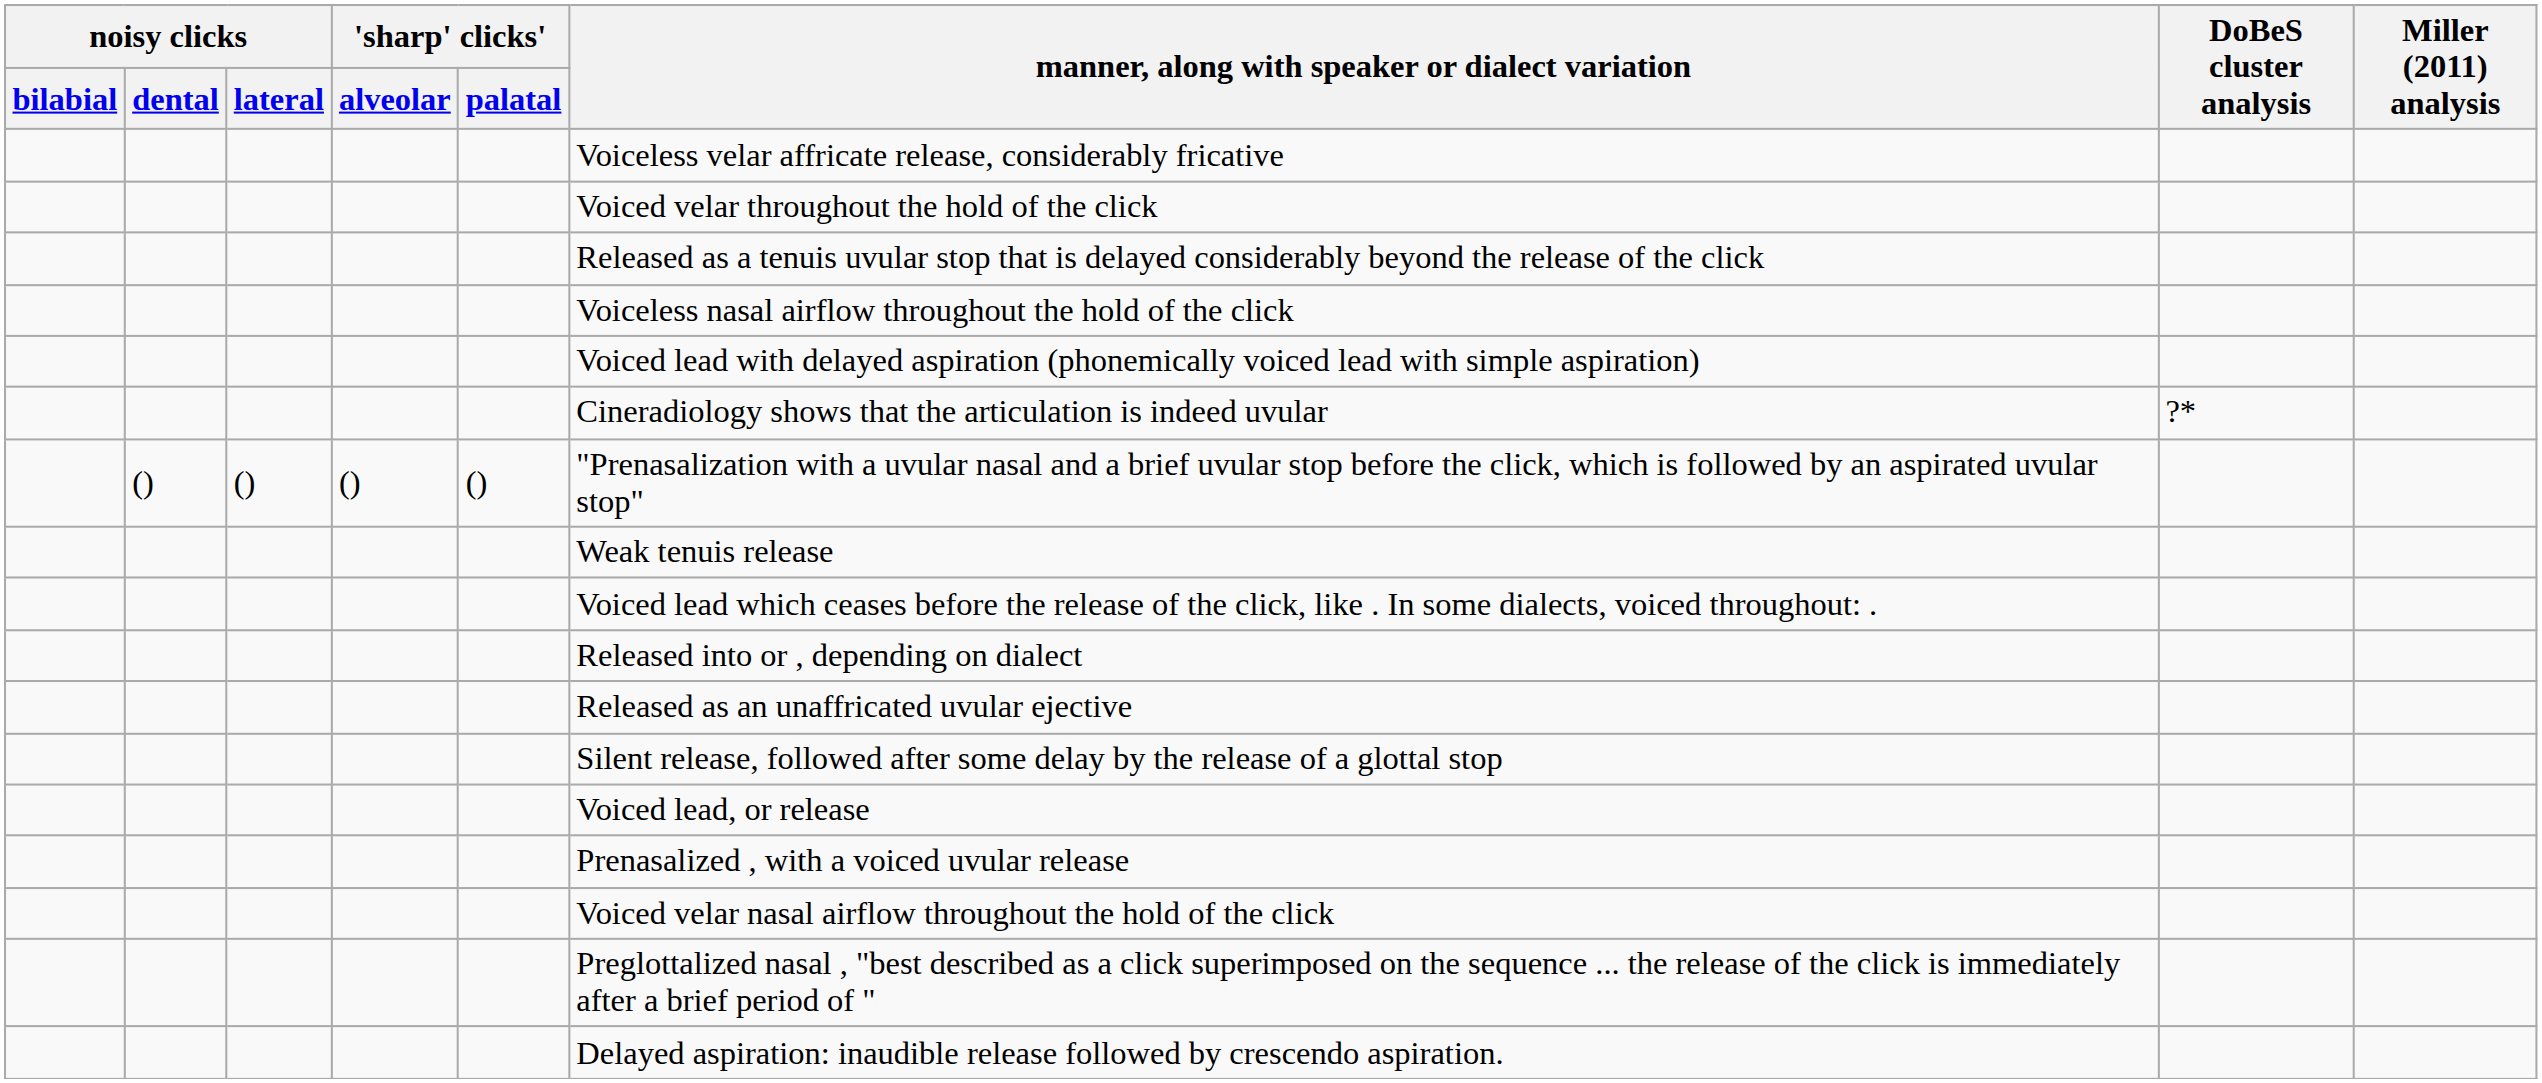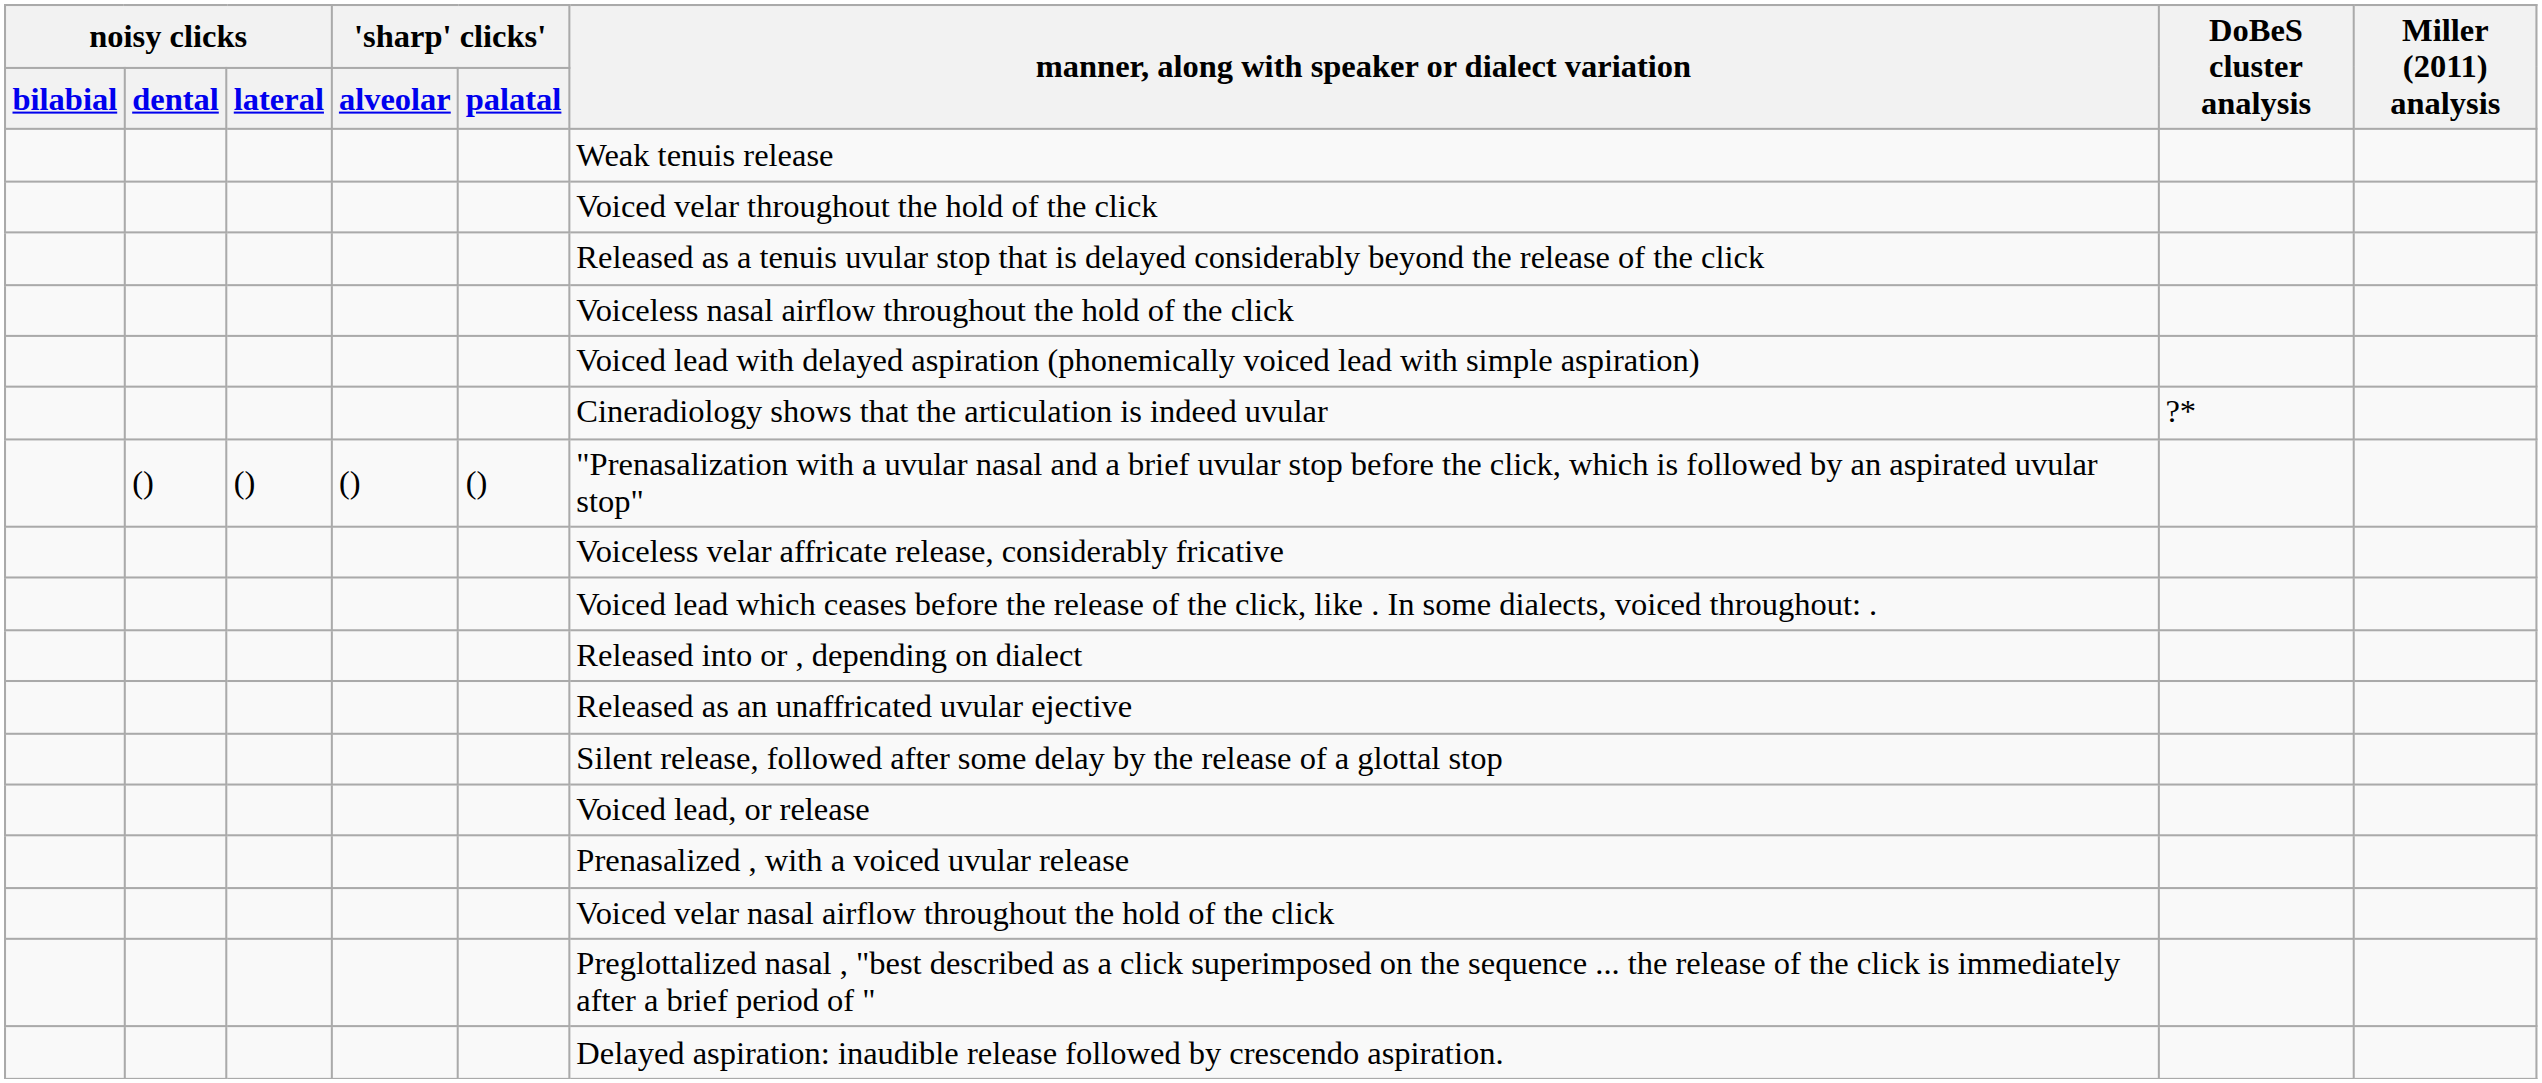(930, 154) Voiceless velar affricate release, considerably fricative -> (705, 154) Weak tenuis release
(705, 551) Weak tenuis release -> (930, 551) Voiceless velar affricate release, considerably fricative
